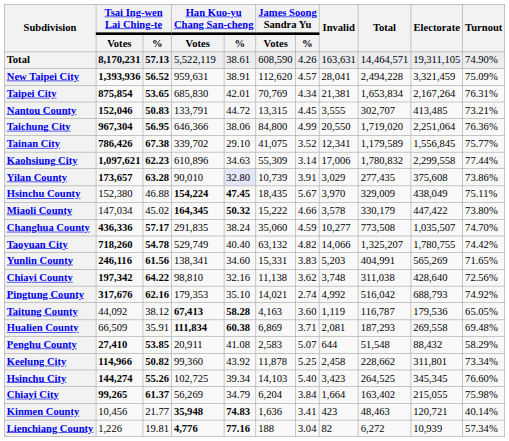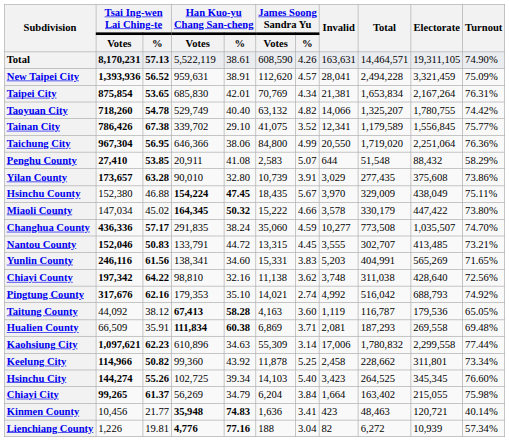rows swapped: (37, 244) <-> (42, 110)
rows swapped: (39, 127) <-> (33, 143)
rows swapped: (42, 160) <-> (42, 344)
(238, 177) lavender background -> (238, 177) no background
